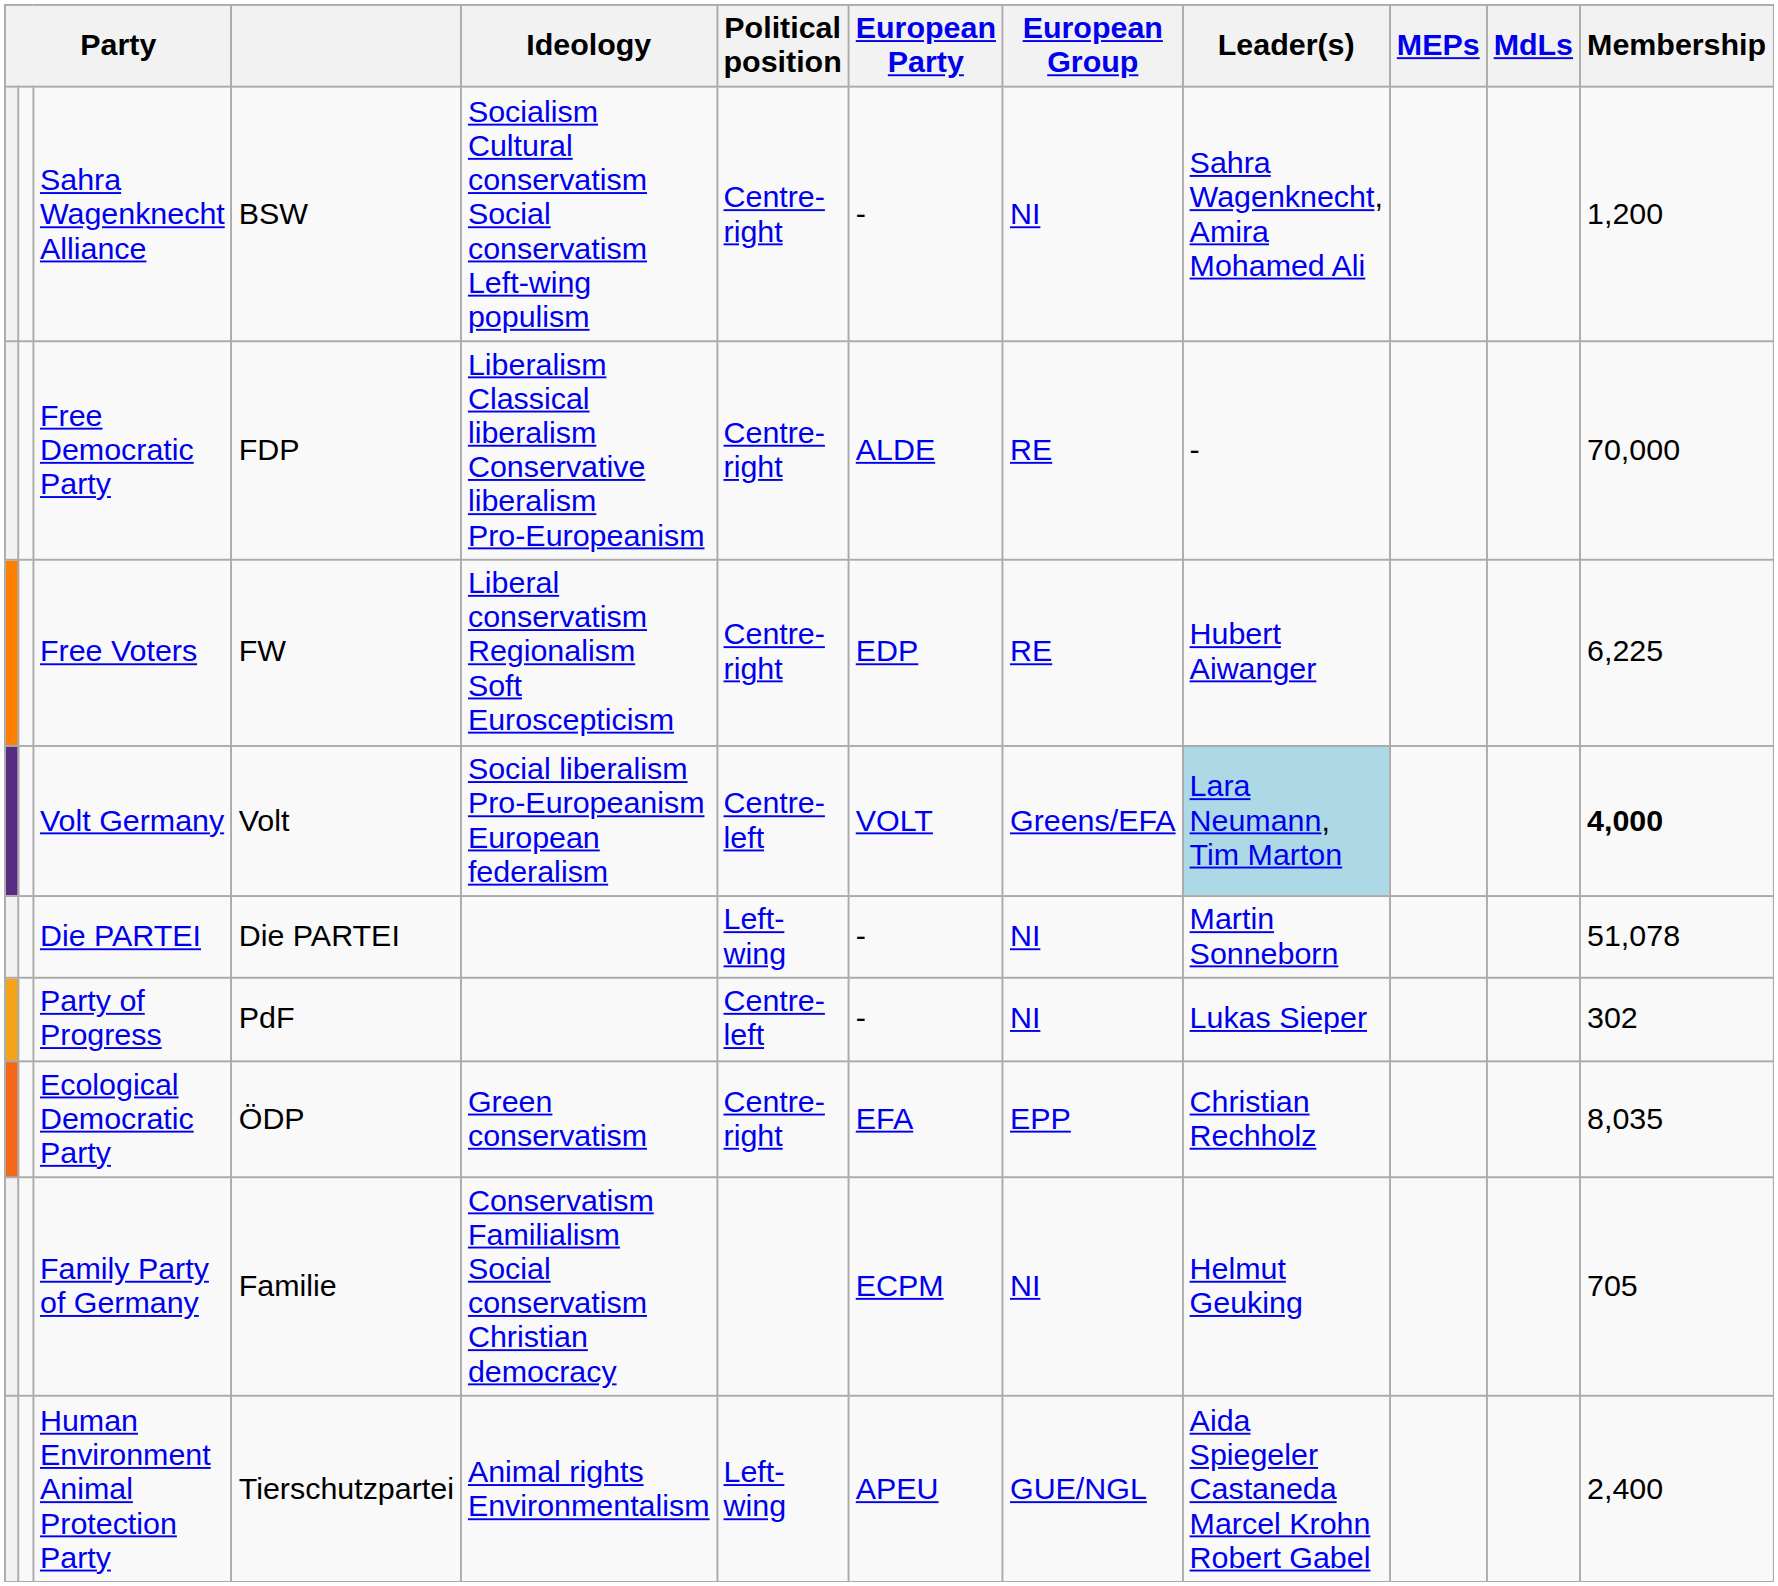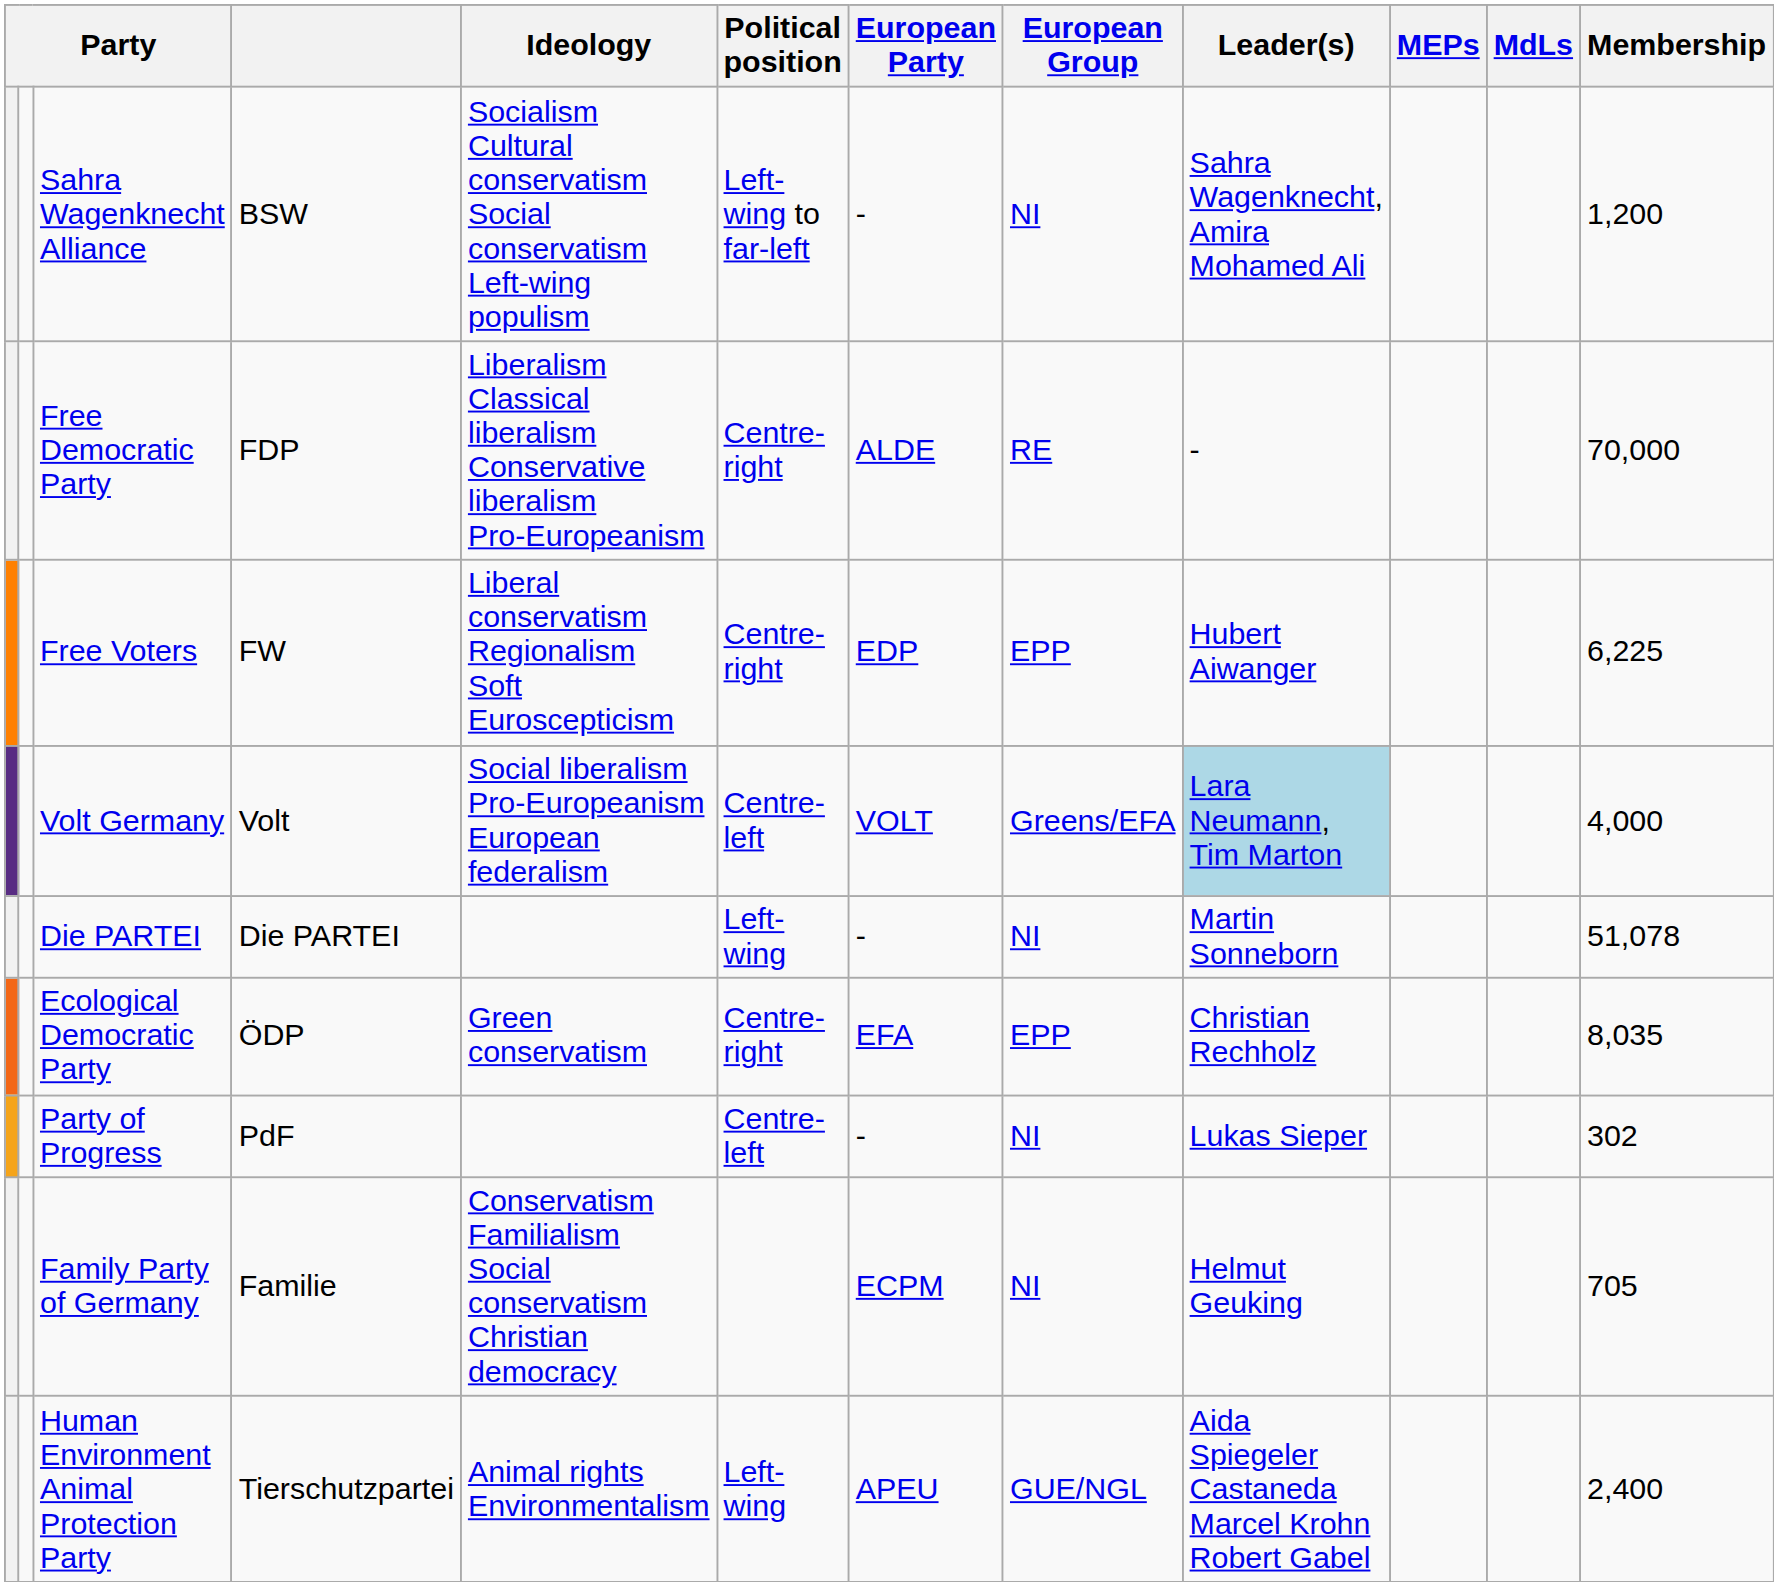(774, 213) Centre-right -> (772, 213) Left-wing to far-left
(1031, 652) RE -> (1040, 652) EPP
(1625, 819) bold -> (1625, 819) normal
rows swapped: (117, 1118) <-> (101, 1018)
